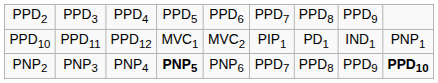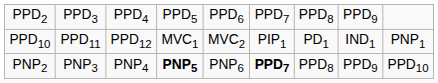(272, 66) normal -> (272, 66) bold
(408, 66) bold -> (408, 66) normal
